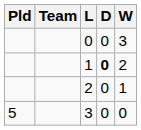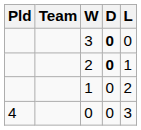columns swapped: (126, 16) <-> (89, 16)
(105, 40) normal -> (110, 40) bold
(12, 112) 5 -> (12, 112) 4
